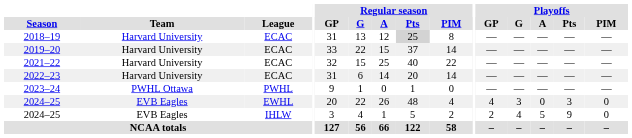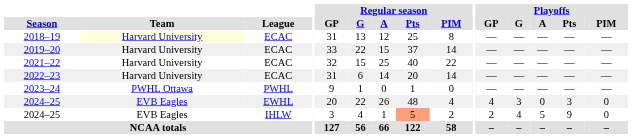(162, 36) no background -> (162, 36) lightyellow background
(413, 36) lightgrey background -> (413, 36) no background
(413, 114) no background -> (413, 114) lightsalmon background
